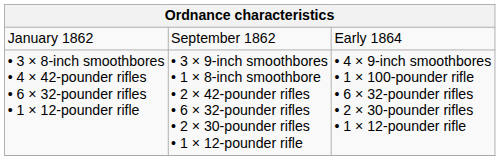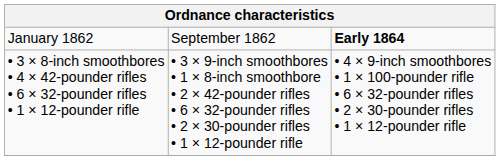(368, 38) normal -> (369, 38) bold
